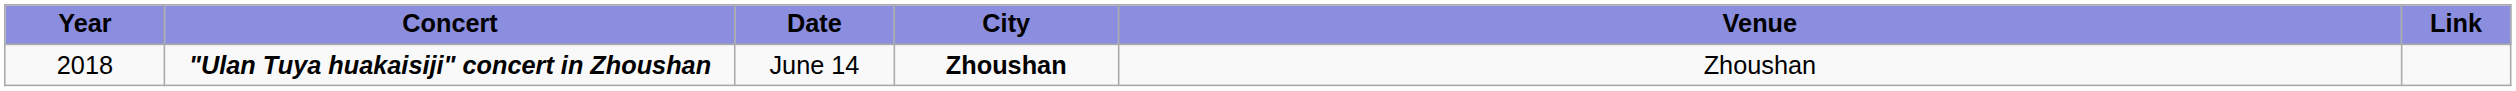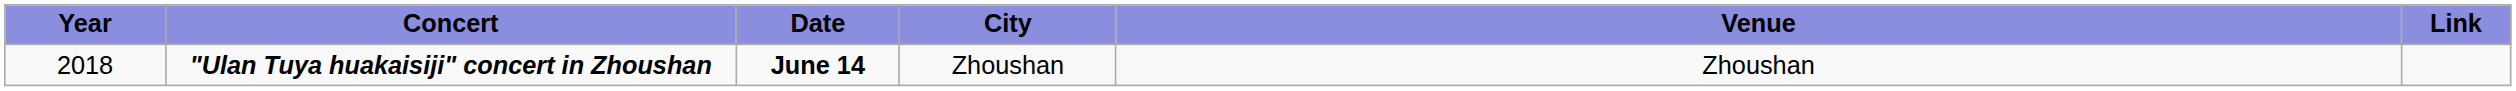(814, 64) normal -> (818, 64) bold
(1006, 64) bold -> (1008, 64) normal
